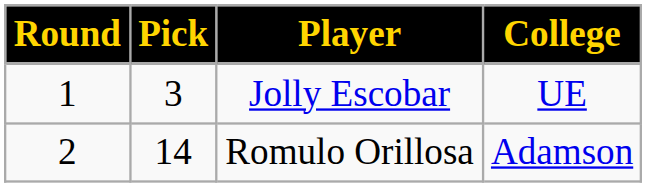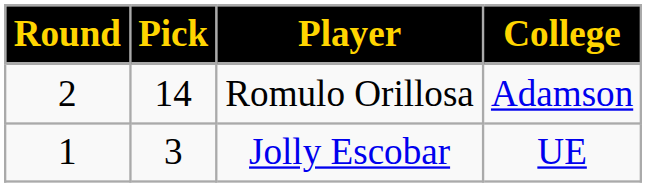rows swapped: (350, 92) <-> (350, 151)
